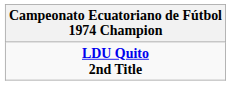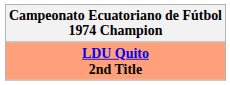(115, 61) no background -> (115, 61) lightsalmon background
